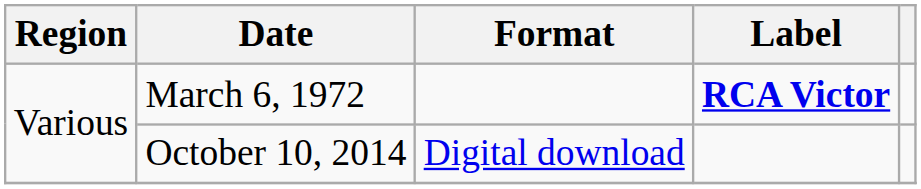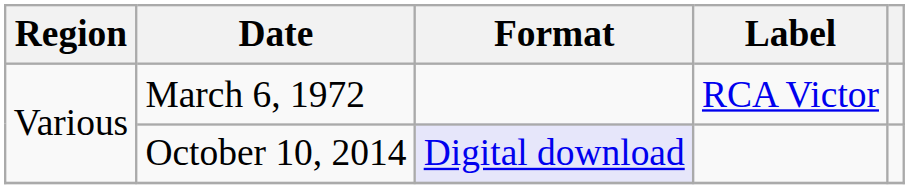(796, 93) bold -> (790, 93) normal
(554, 152) no background -> (554, 152) lavender background
